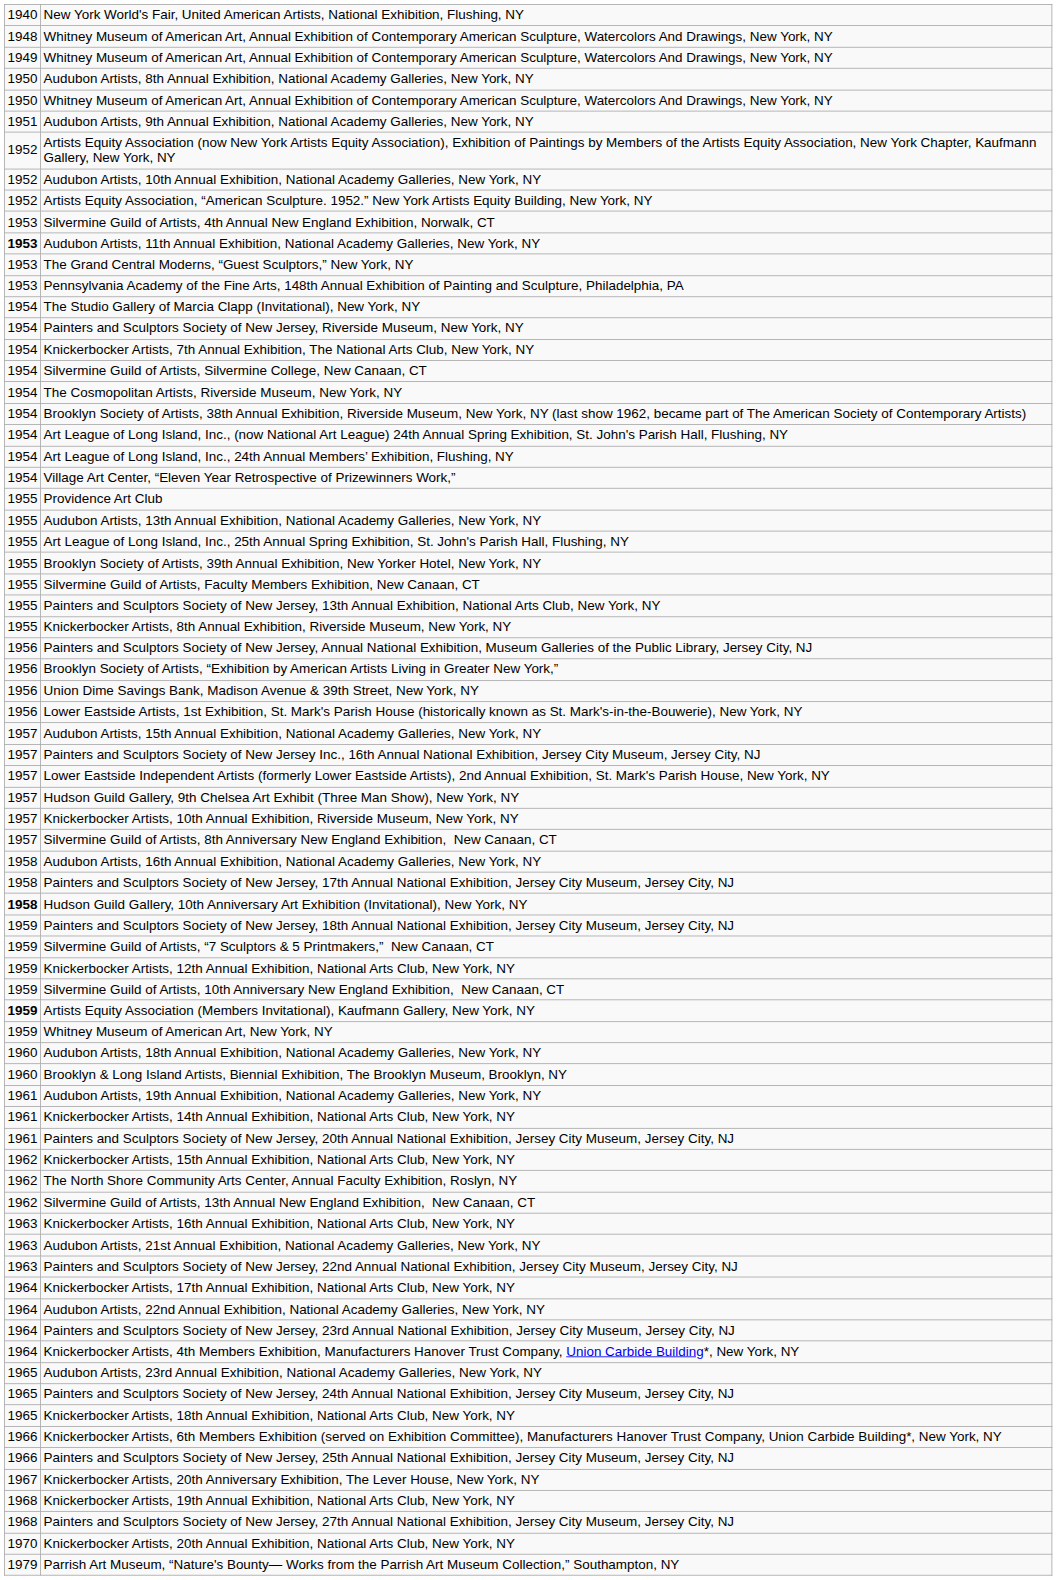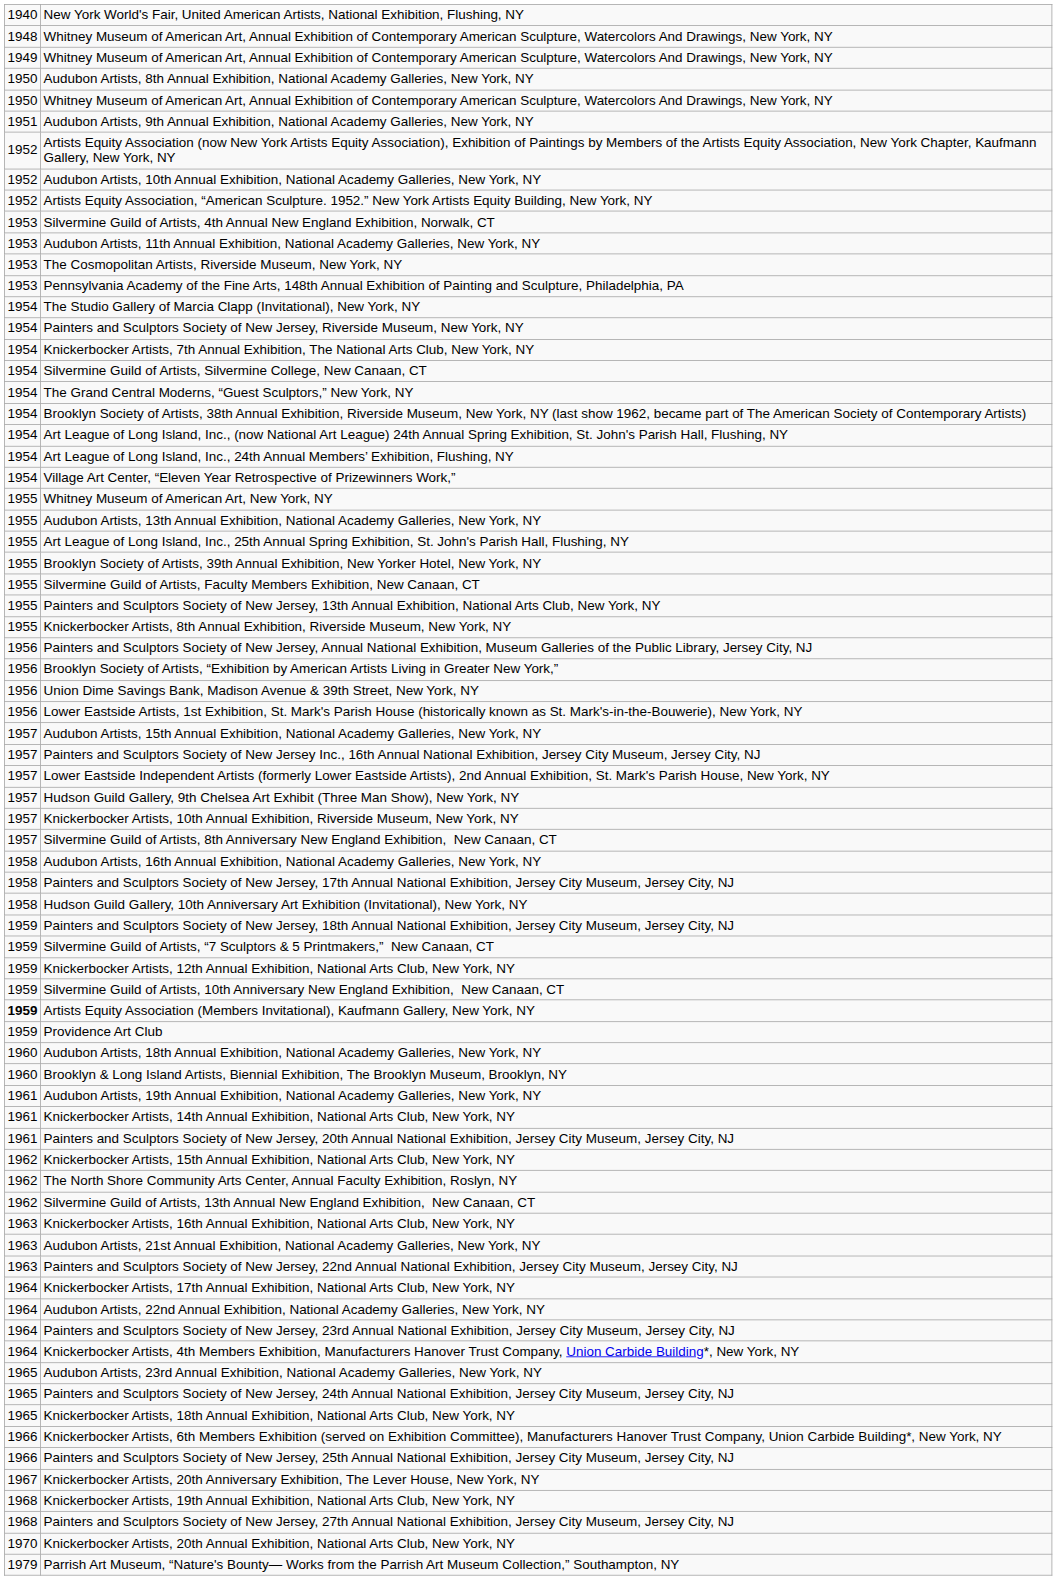(22, 243) bold -> (22, 243) normal
(228, 264) The Grand Central Moderns, “Guest Sculptors,” New York, NY -> (223, 264) The Cosmopolitan Artists, Riverside Museum, New York, NY
(223, 392) The Cosmopolitan Artists, Riverside Museum, New York, NY -> (228, 392) The Grand Central Moderns, “Guest Sculptors,” New York, NY
(103, 499) Providence Art Club -> (188, 499) Whitney Museum of American Art, New York, NY
(22, 904) bold -> (22, 904) normal
(188, 1032) Whitney Museum of American Art, New York, NY -> (103, 1032) Providence Art Club
